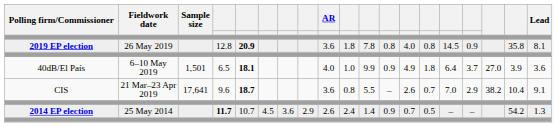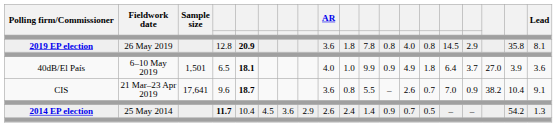(472, 46) 0.9 -> (472, 46) 2.9
(472, 90) 2.9 -> (472, 90) 0.9
(247, 112) 10.7 -> (247, 112) 10.4
